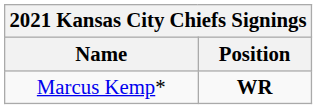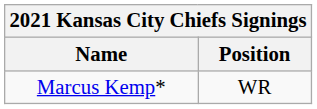(255, 86) bold -> (255, 86) normal
